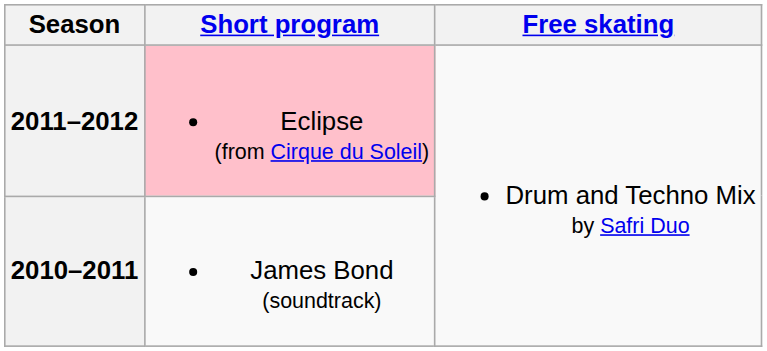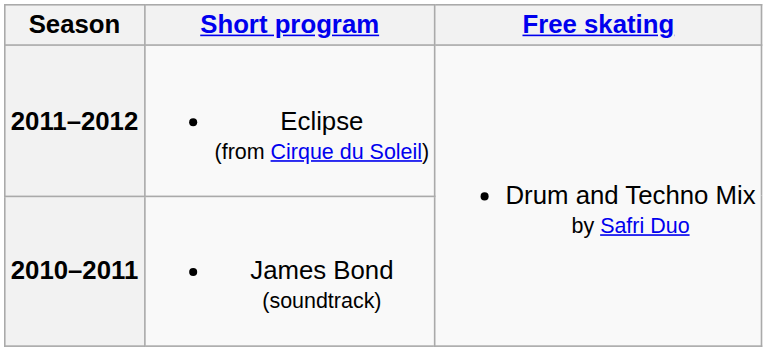(290, 135) pink background -> (290, 135) no background
